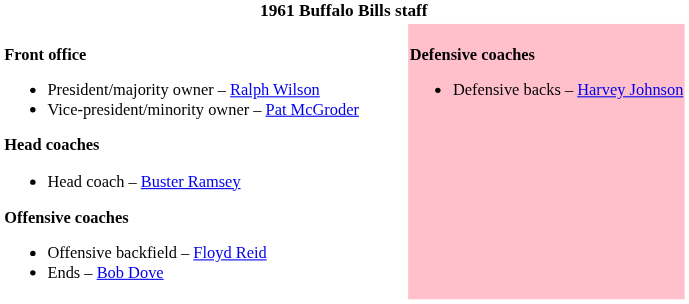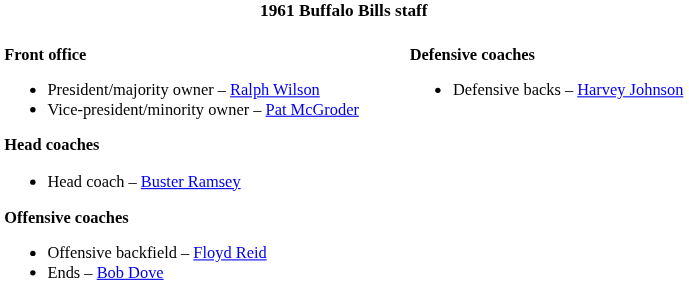(547, 72) pink background -> (547, 72) no background
